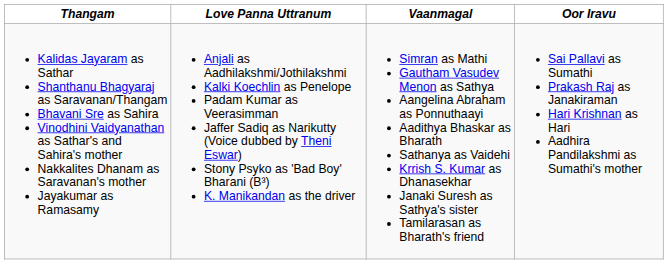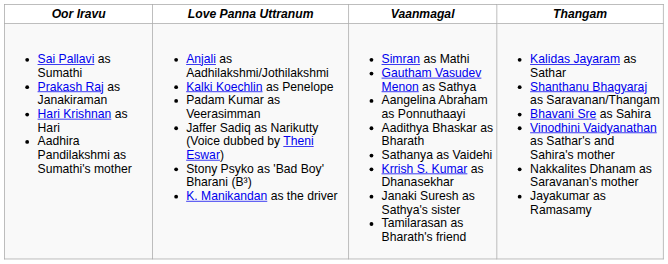columns swapped: (88, 14) <-> (589, 14)
